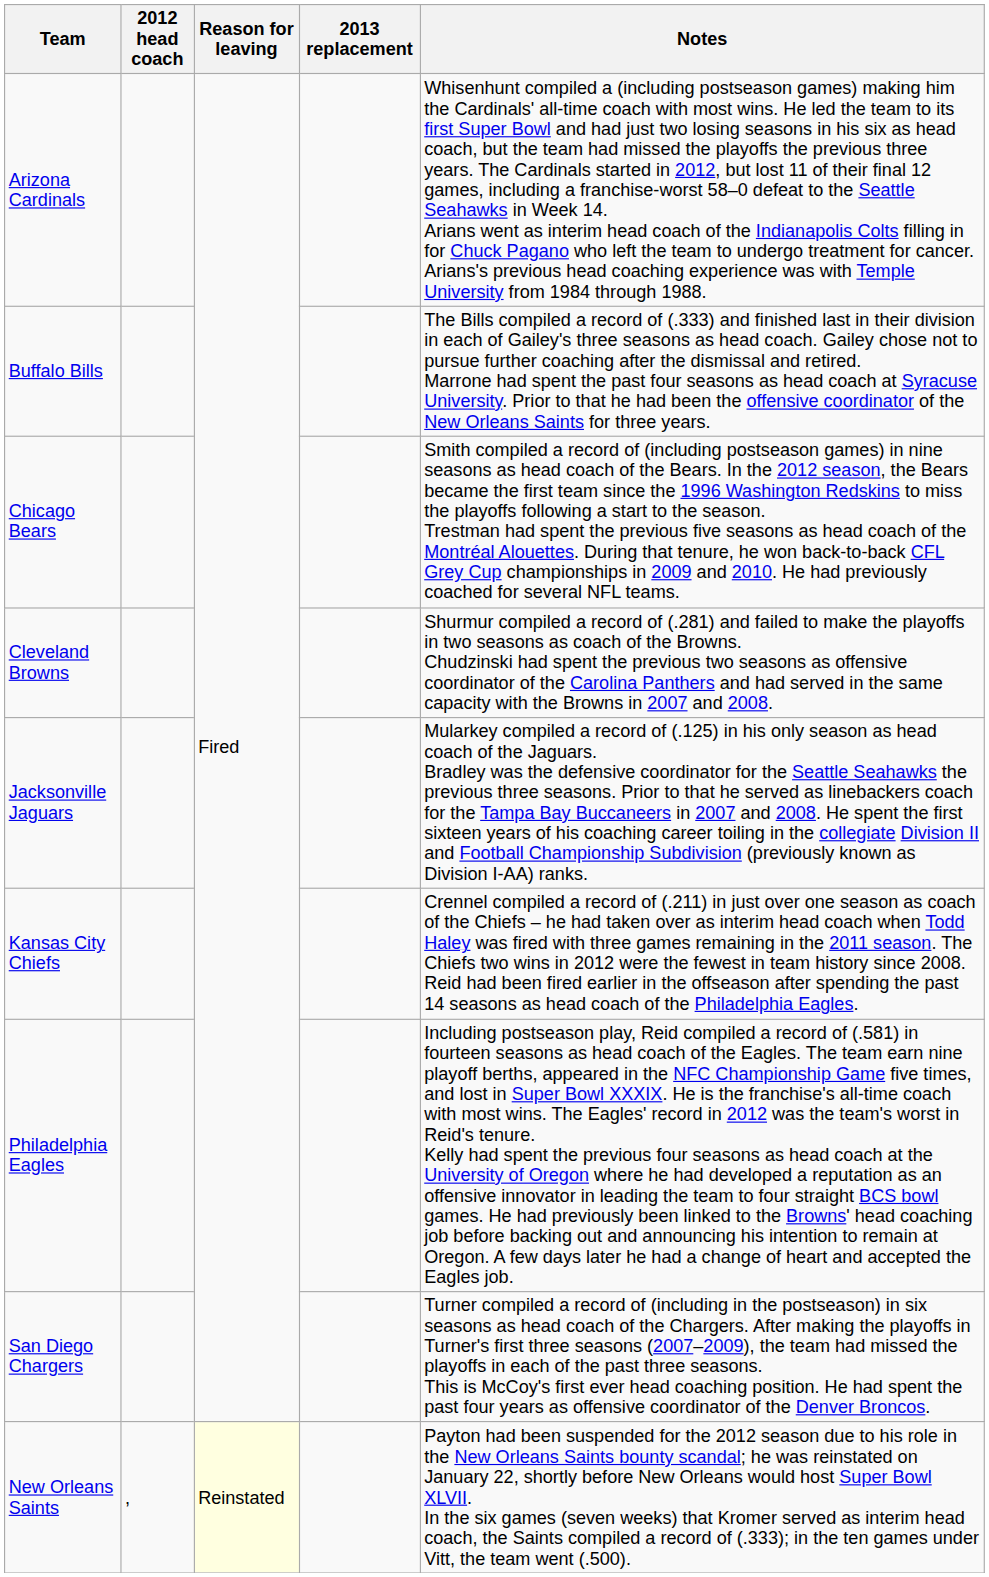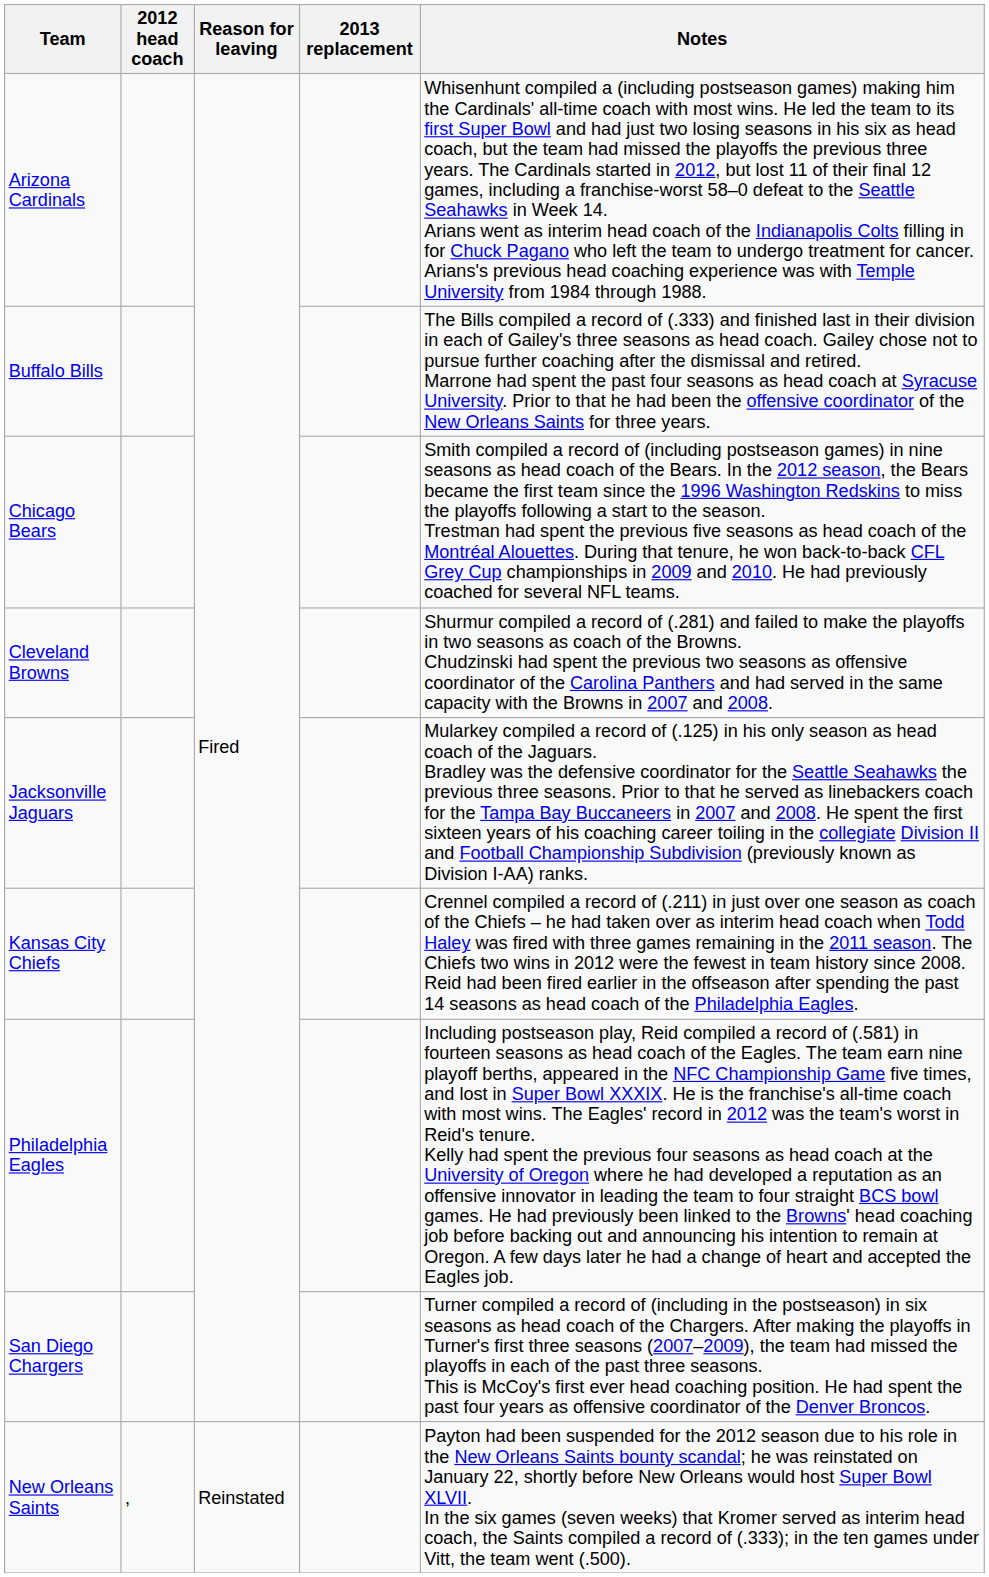(241, 1497) lightyellow background -> (241, 1497) no background
